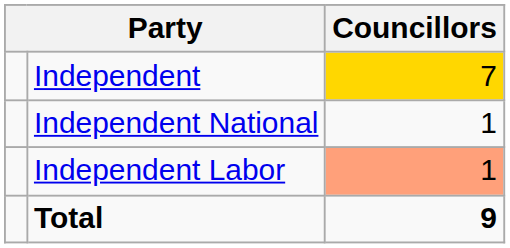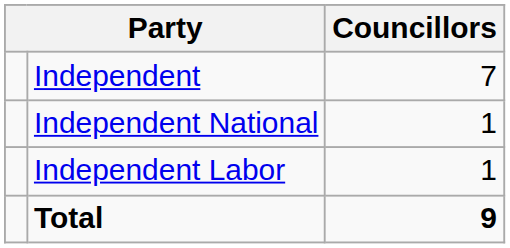(488, 75) gold background -> (488, 75) no background
(488, 170) lightsalmon background -> (488, 170) no background
